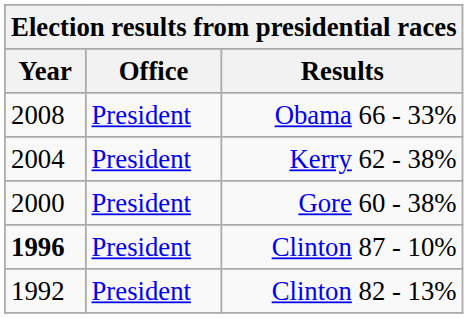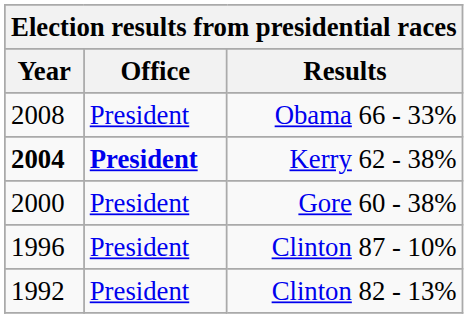(38, 159) normal -> (38, 159) bold
(141, 159) normal -> (144, 159) bold
(38, 247) bold -> (38, 247) normal
